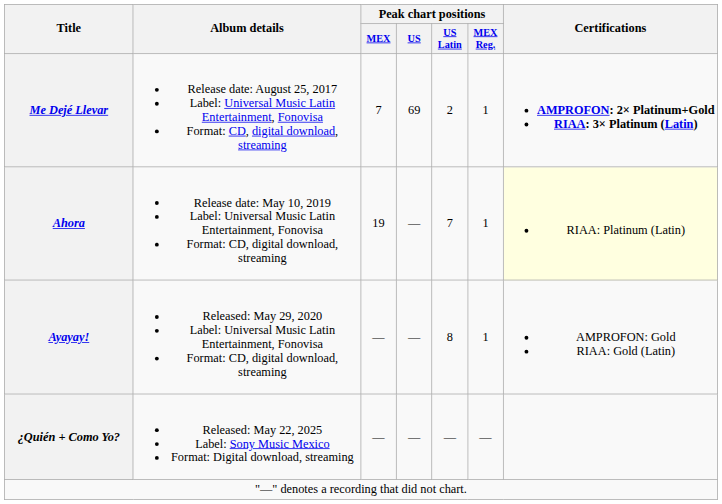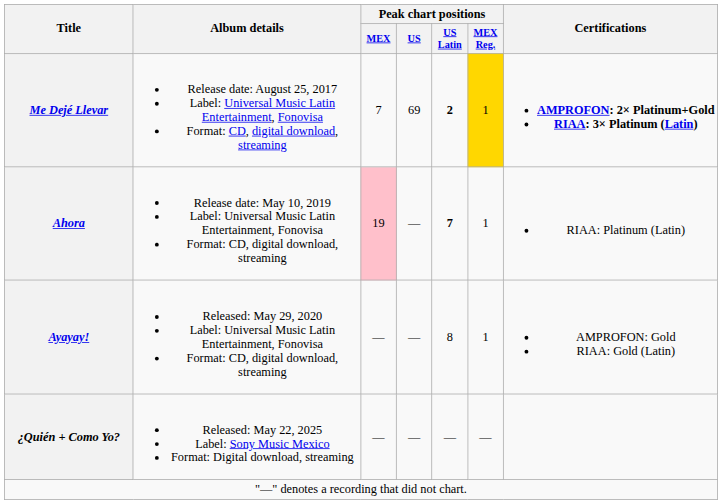(450, 110) normal -> (450, 110) bold
(486, 110) no background -> (486, 110) gold background
(379, 223) no background -> (379, 223) pink background
(450, 223) normal -> (450, 223) bold
(610, 231) lightyellow background -> (610, 231) no background
